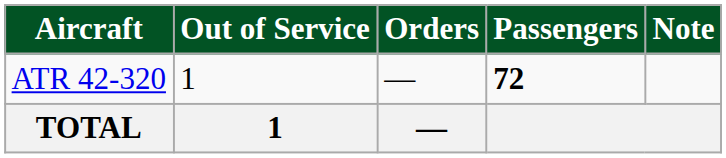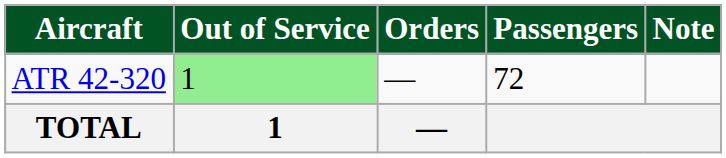(275, 79) no background -> (275, 79) lightgreen background
(566, 79) bold -> (566, 79) normal
